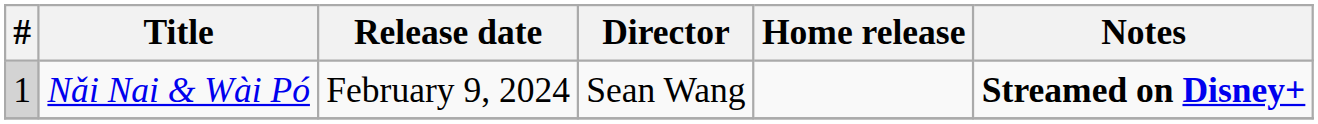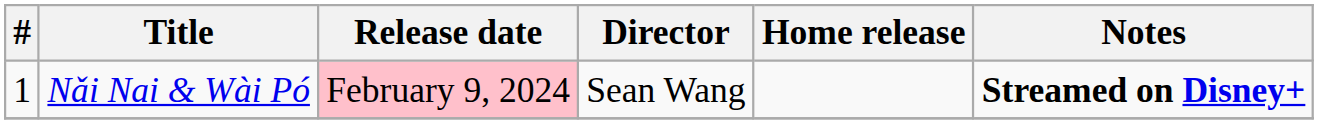(22, 88) lightgrey background -> (22, 88) no background
(448, 88) no background -> (448, 88) pink background
